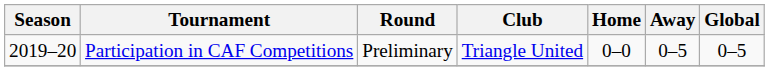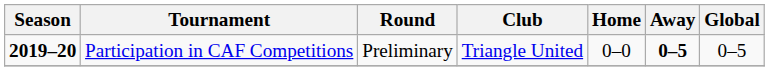(43, 50) normal -> (43, 50) bold
(673, 50) normal -> (673, 50) bold
